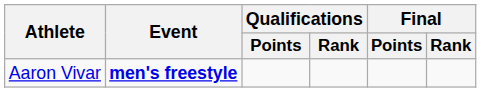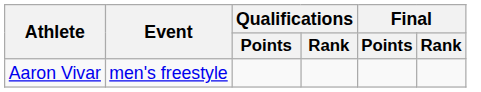(173, 73) bold -> (168, 73) normal
